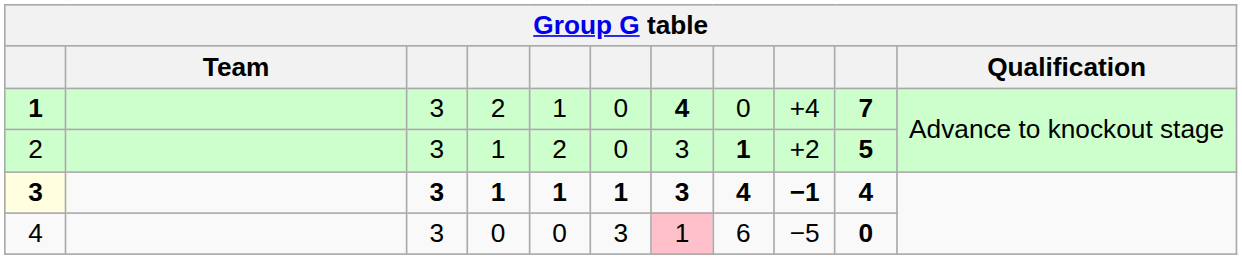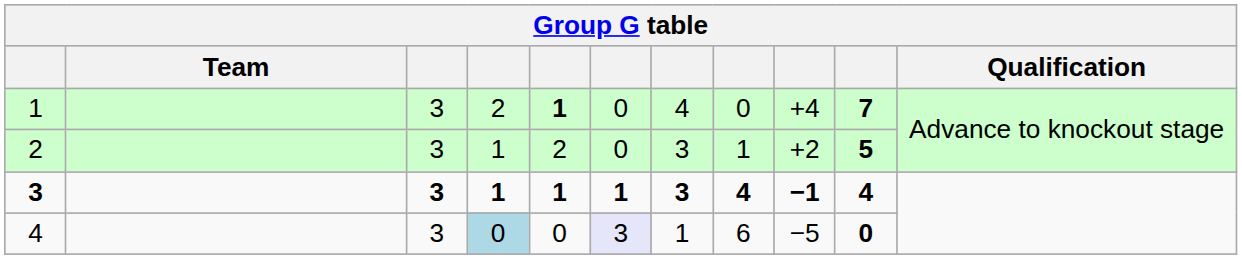(35, 108) bold -> (35, 108) normal
(559, 108) normal -> (559, 108) bold
(682, 108) bold -> (682, 108) normal
(743, 150) bold -> (743, 150) normal
(35, 191) lightyellow background -> (35, 191) no background
(498, 233) no background -> (498, 233) lightblue background
(621, 233) no background -> (621, 233) lavender background
(682, 233) pink background -> (682, 233) no background
